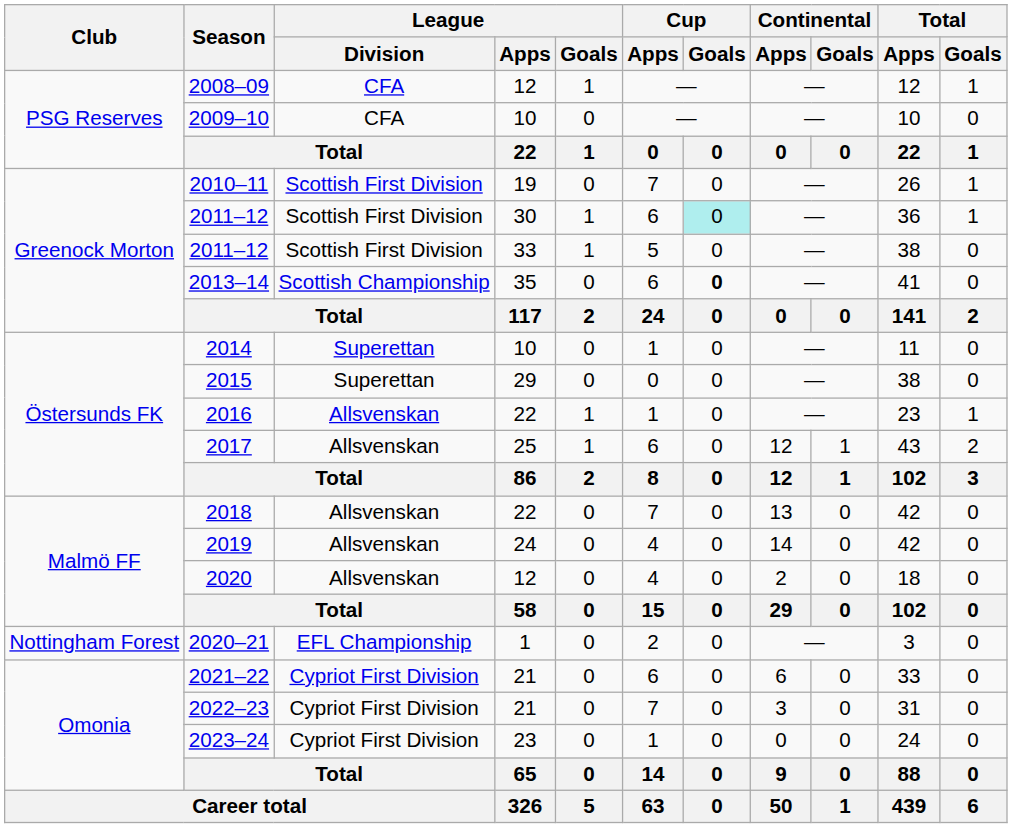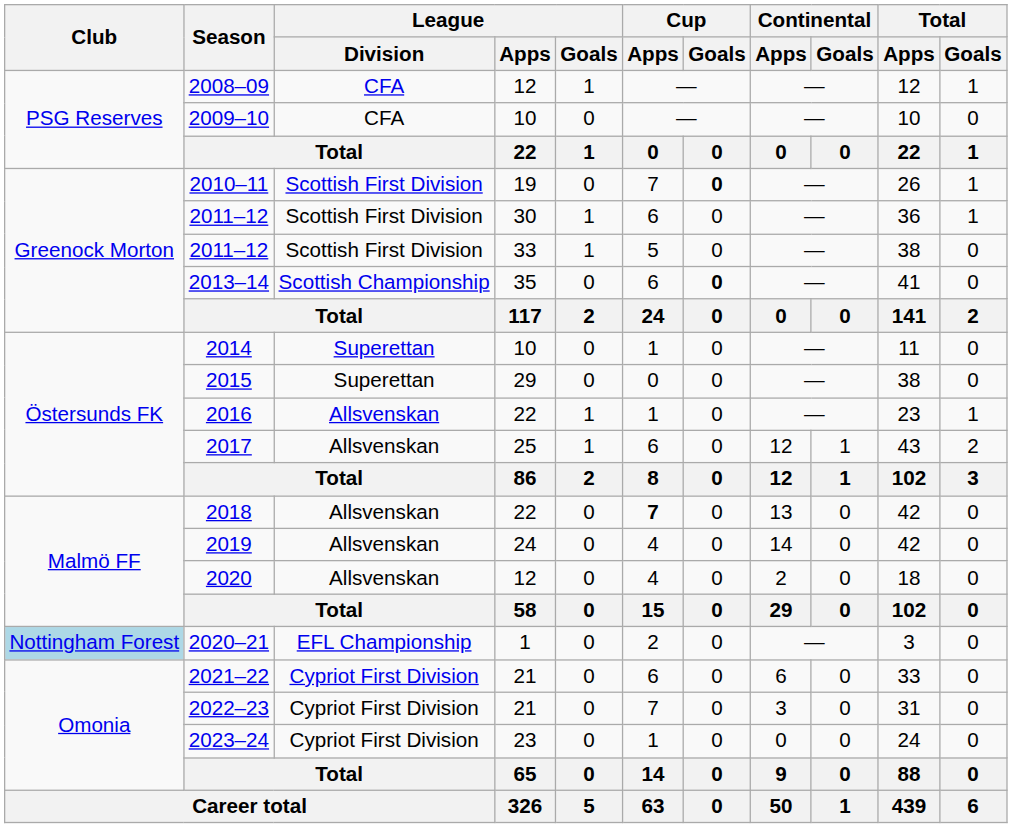(717, 184) normal -> (717, 184) bold
(717, 217) paleturquoise background -> (717, 217) no background
(653, 511) normal -> (653, 511) bold
(94, 642) no background -> (94, 642) lightblue background
